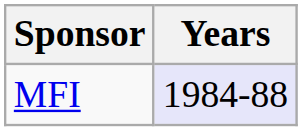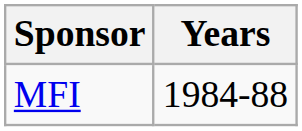(226, 93) lavender background -> (226, 93) no background
